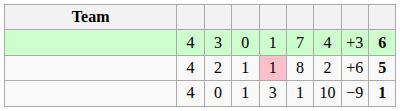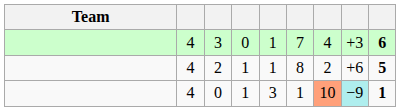(273, 67) pink background -> (273, 67) no background
(327, 93) no background -> (327, 93) lightsalmon background
(355, 93) no background -> (355, 93) paleturquoise background
